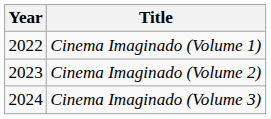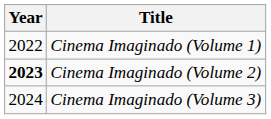(26, 72) normal -> (26, 72) bold
